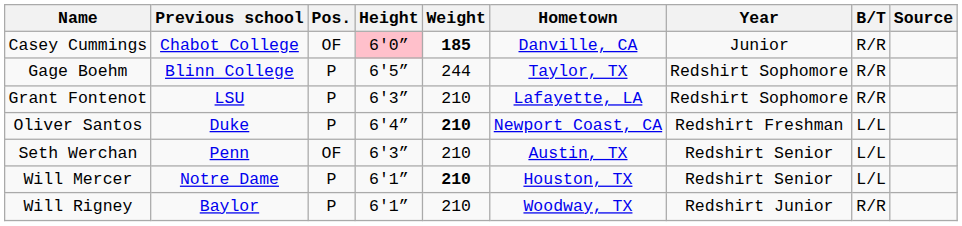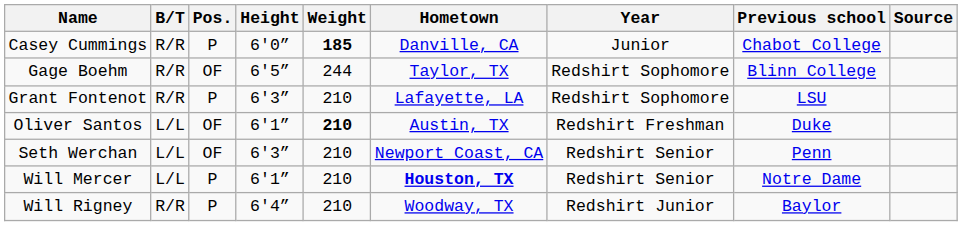columns swapped: (871, 18) <-> (229, 18)
(331, 45) OF -> (213, 45) P
(389, 45) pink background -> (270, 45) no background
(331, 72) P -> (213, 72) OF
(331, 126) P -> (213, 126) OF
(389, 126) 6'4” -> (270, 126) 6'1”
(578, 126) Newport Coast, CA -> (459, 126) Austin, TX
(578, 153) Austin, TX -> (459, 153) Newport Coast, CA
(456, 180) bold -> (337, 180) normal
(578, 180) normal -> (459, 180) bold
(389, 206) 6'1” -> (270, 206) 6'4”
